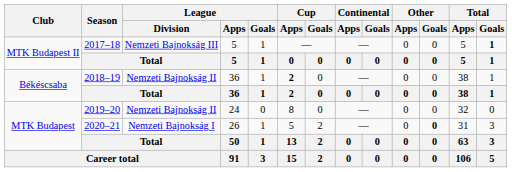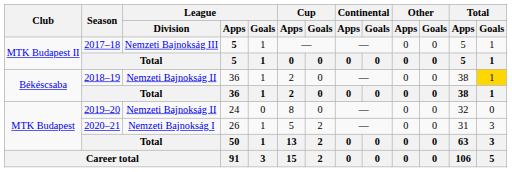(234, 45) normal -> (234, 45) bold
(492, 45) bold -> (492, 45) normal
(291, 77) bold -> (291, 77) normal
(492, 77) no background -> (492, 77) gold background
(435, 126) bold -> (435, 126) normal
